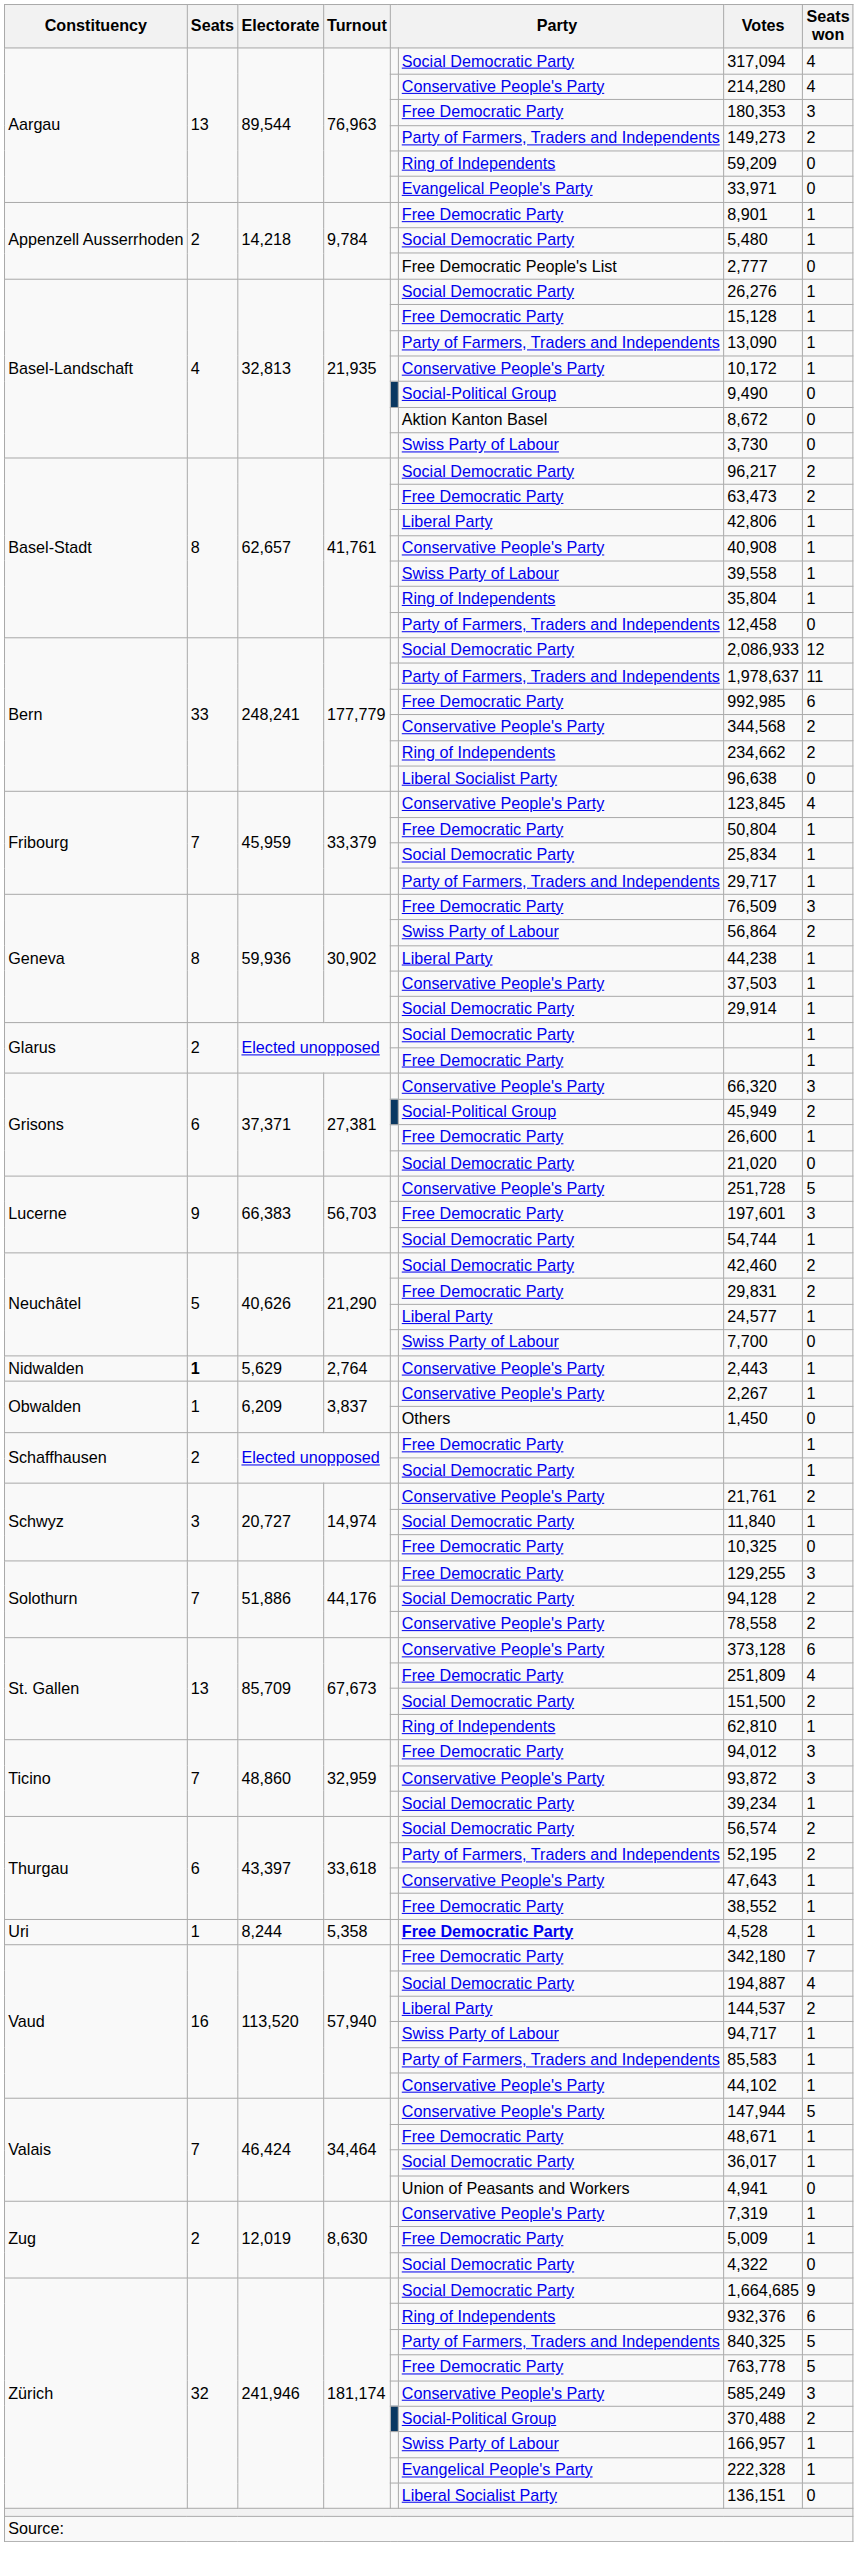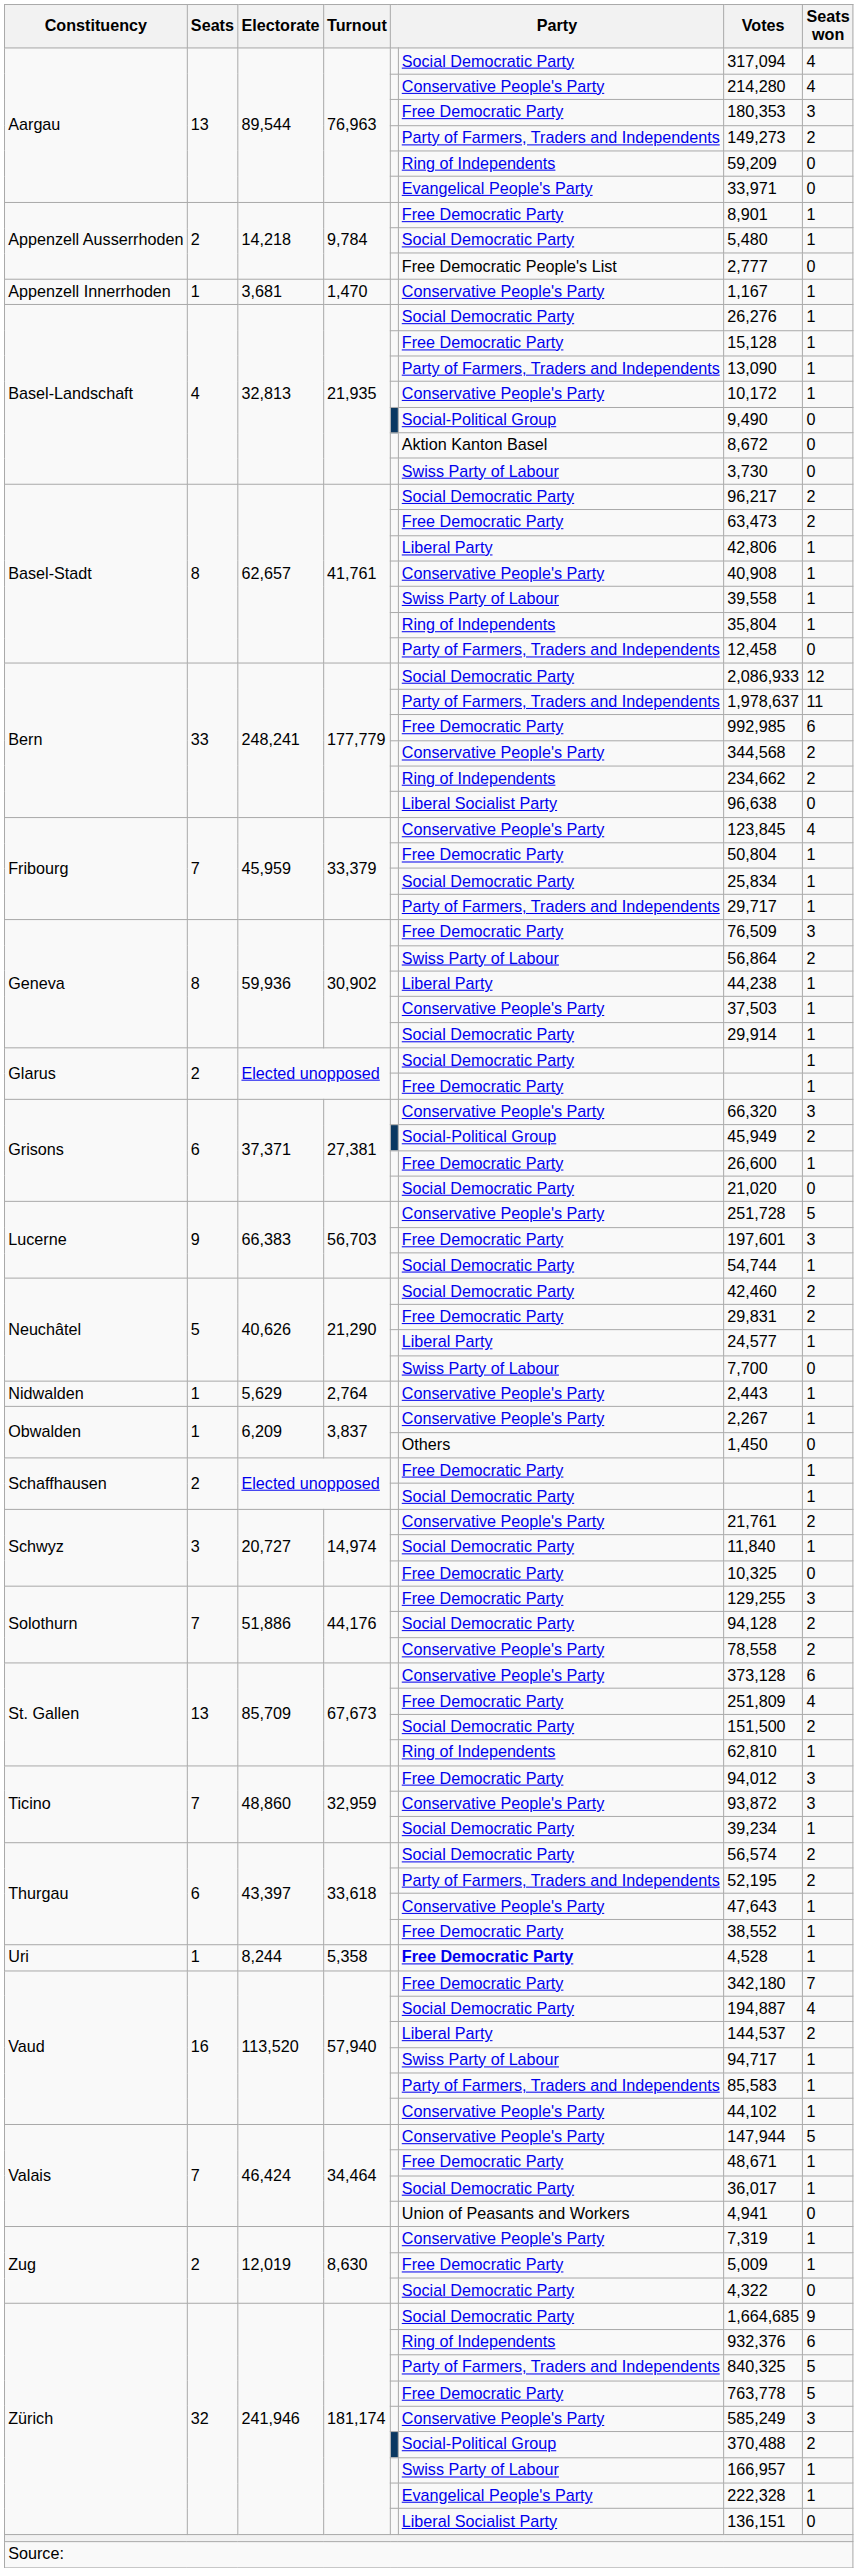+ row: (90, 291)
(195, 1368) bold -> (195, 1393) normal
